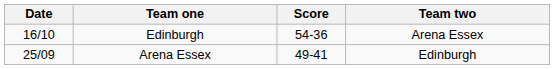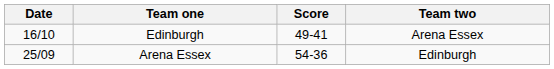(311, 34) 54-36 -> (311, 34) 49-41
(311, 54) 49-41 -> (311, 54) 54-36
